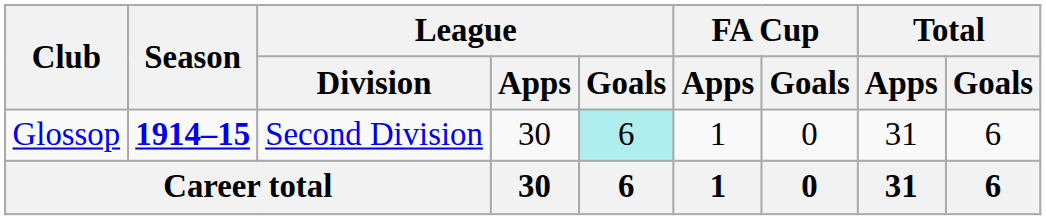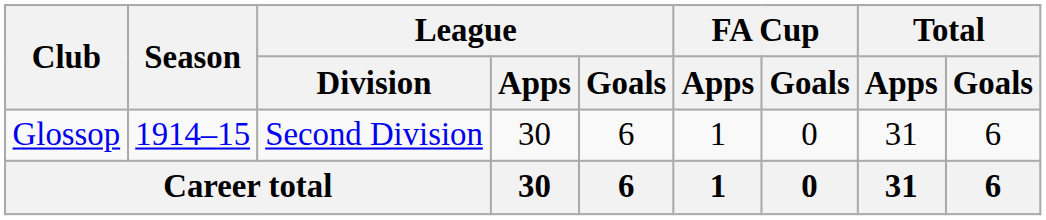(193, 134) bold -> (193, 134) normal
(626, 134) paleturquoise background -> (626, 134) no background
